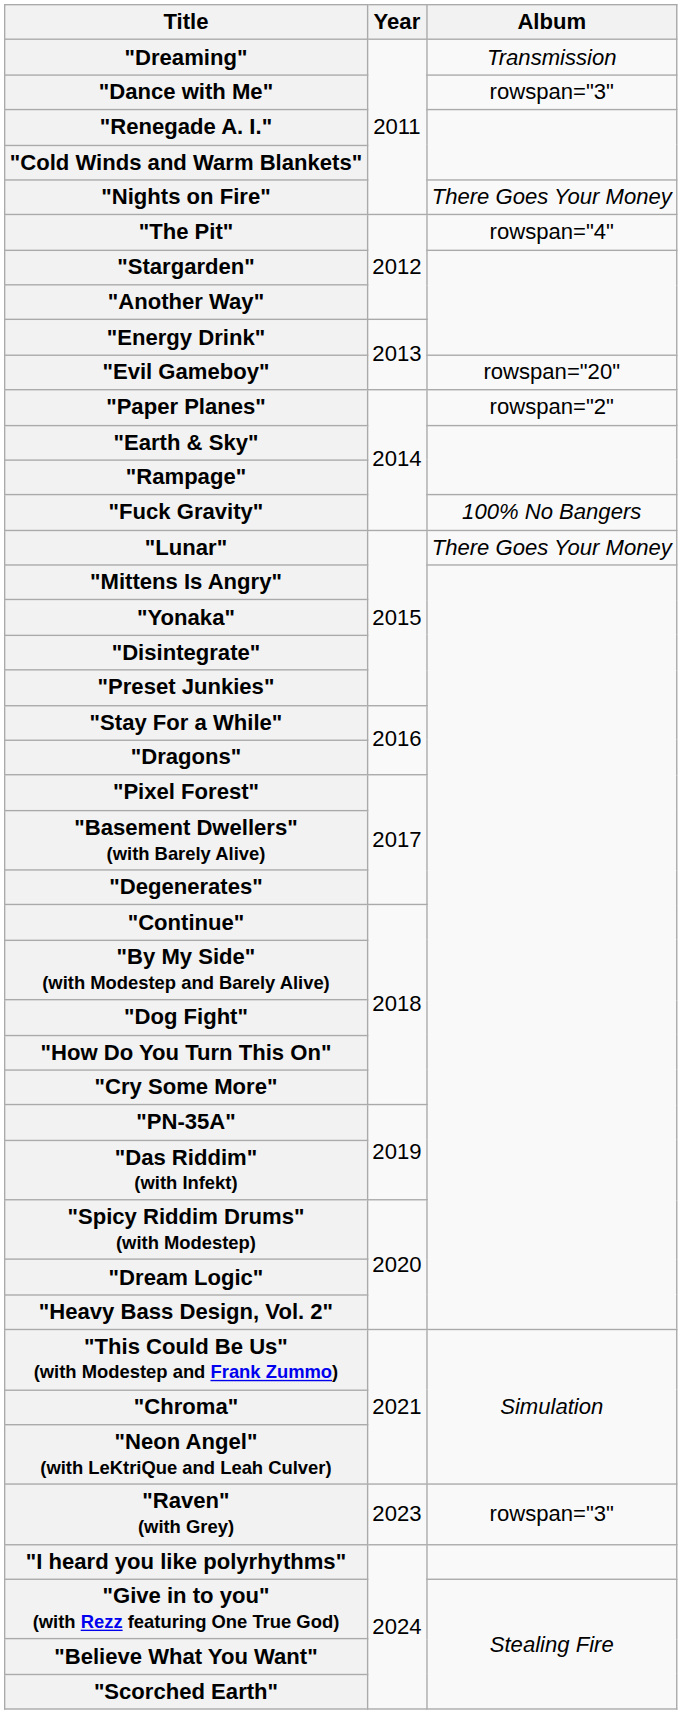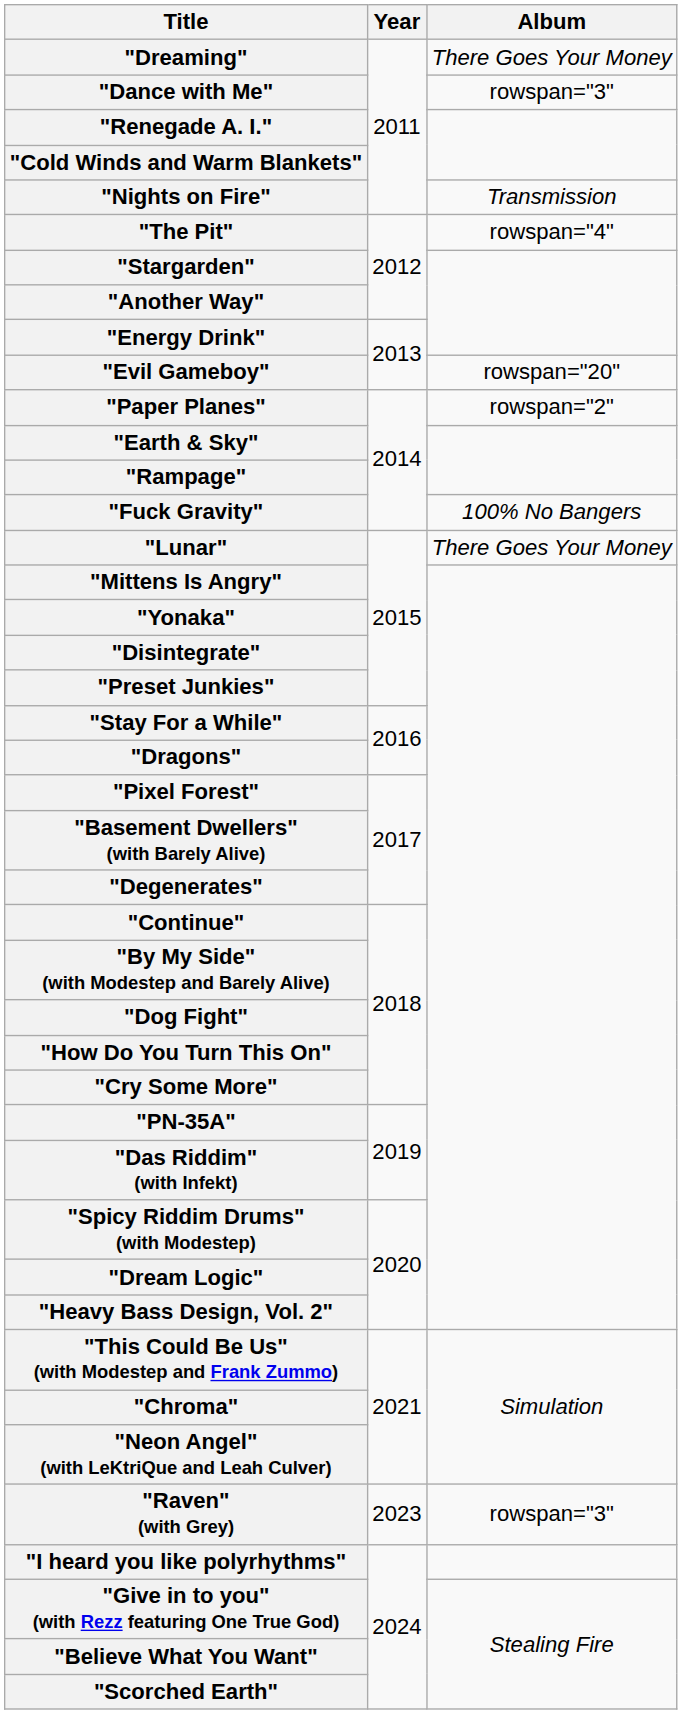(552, 57) Transmission -> (552, 57) There Goes Your Money
(552, 197) There Goes Your Money -> (552, 197) Transmission
